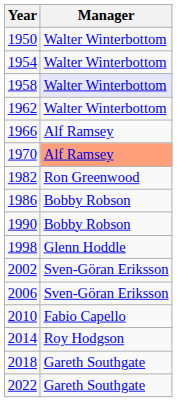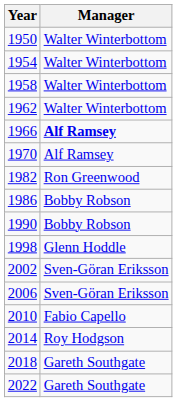(105, 85) lavender background -> (105, 85) no background
(79, 131) normal -> (80, 131) bold
(79, 154) lightsalmon background -> (79, 154) no background
